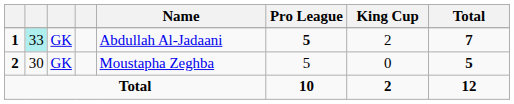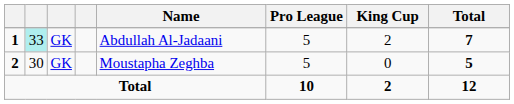(306, 39) bold -> (306, 39) normal
